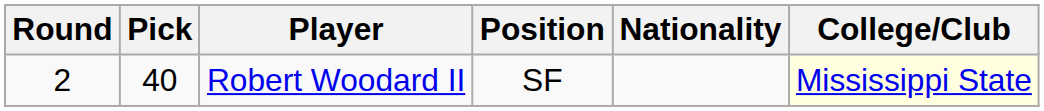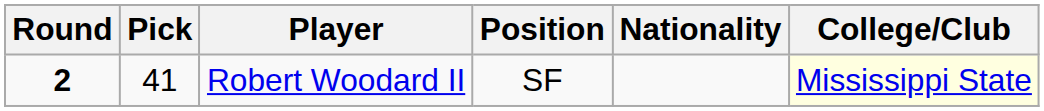(62, 79) normal -> (62, 79) bold
(160, 79) 40 -> (160, 79) 41
